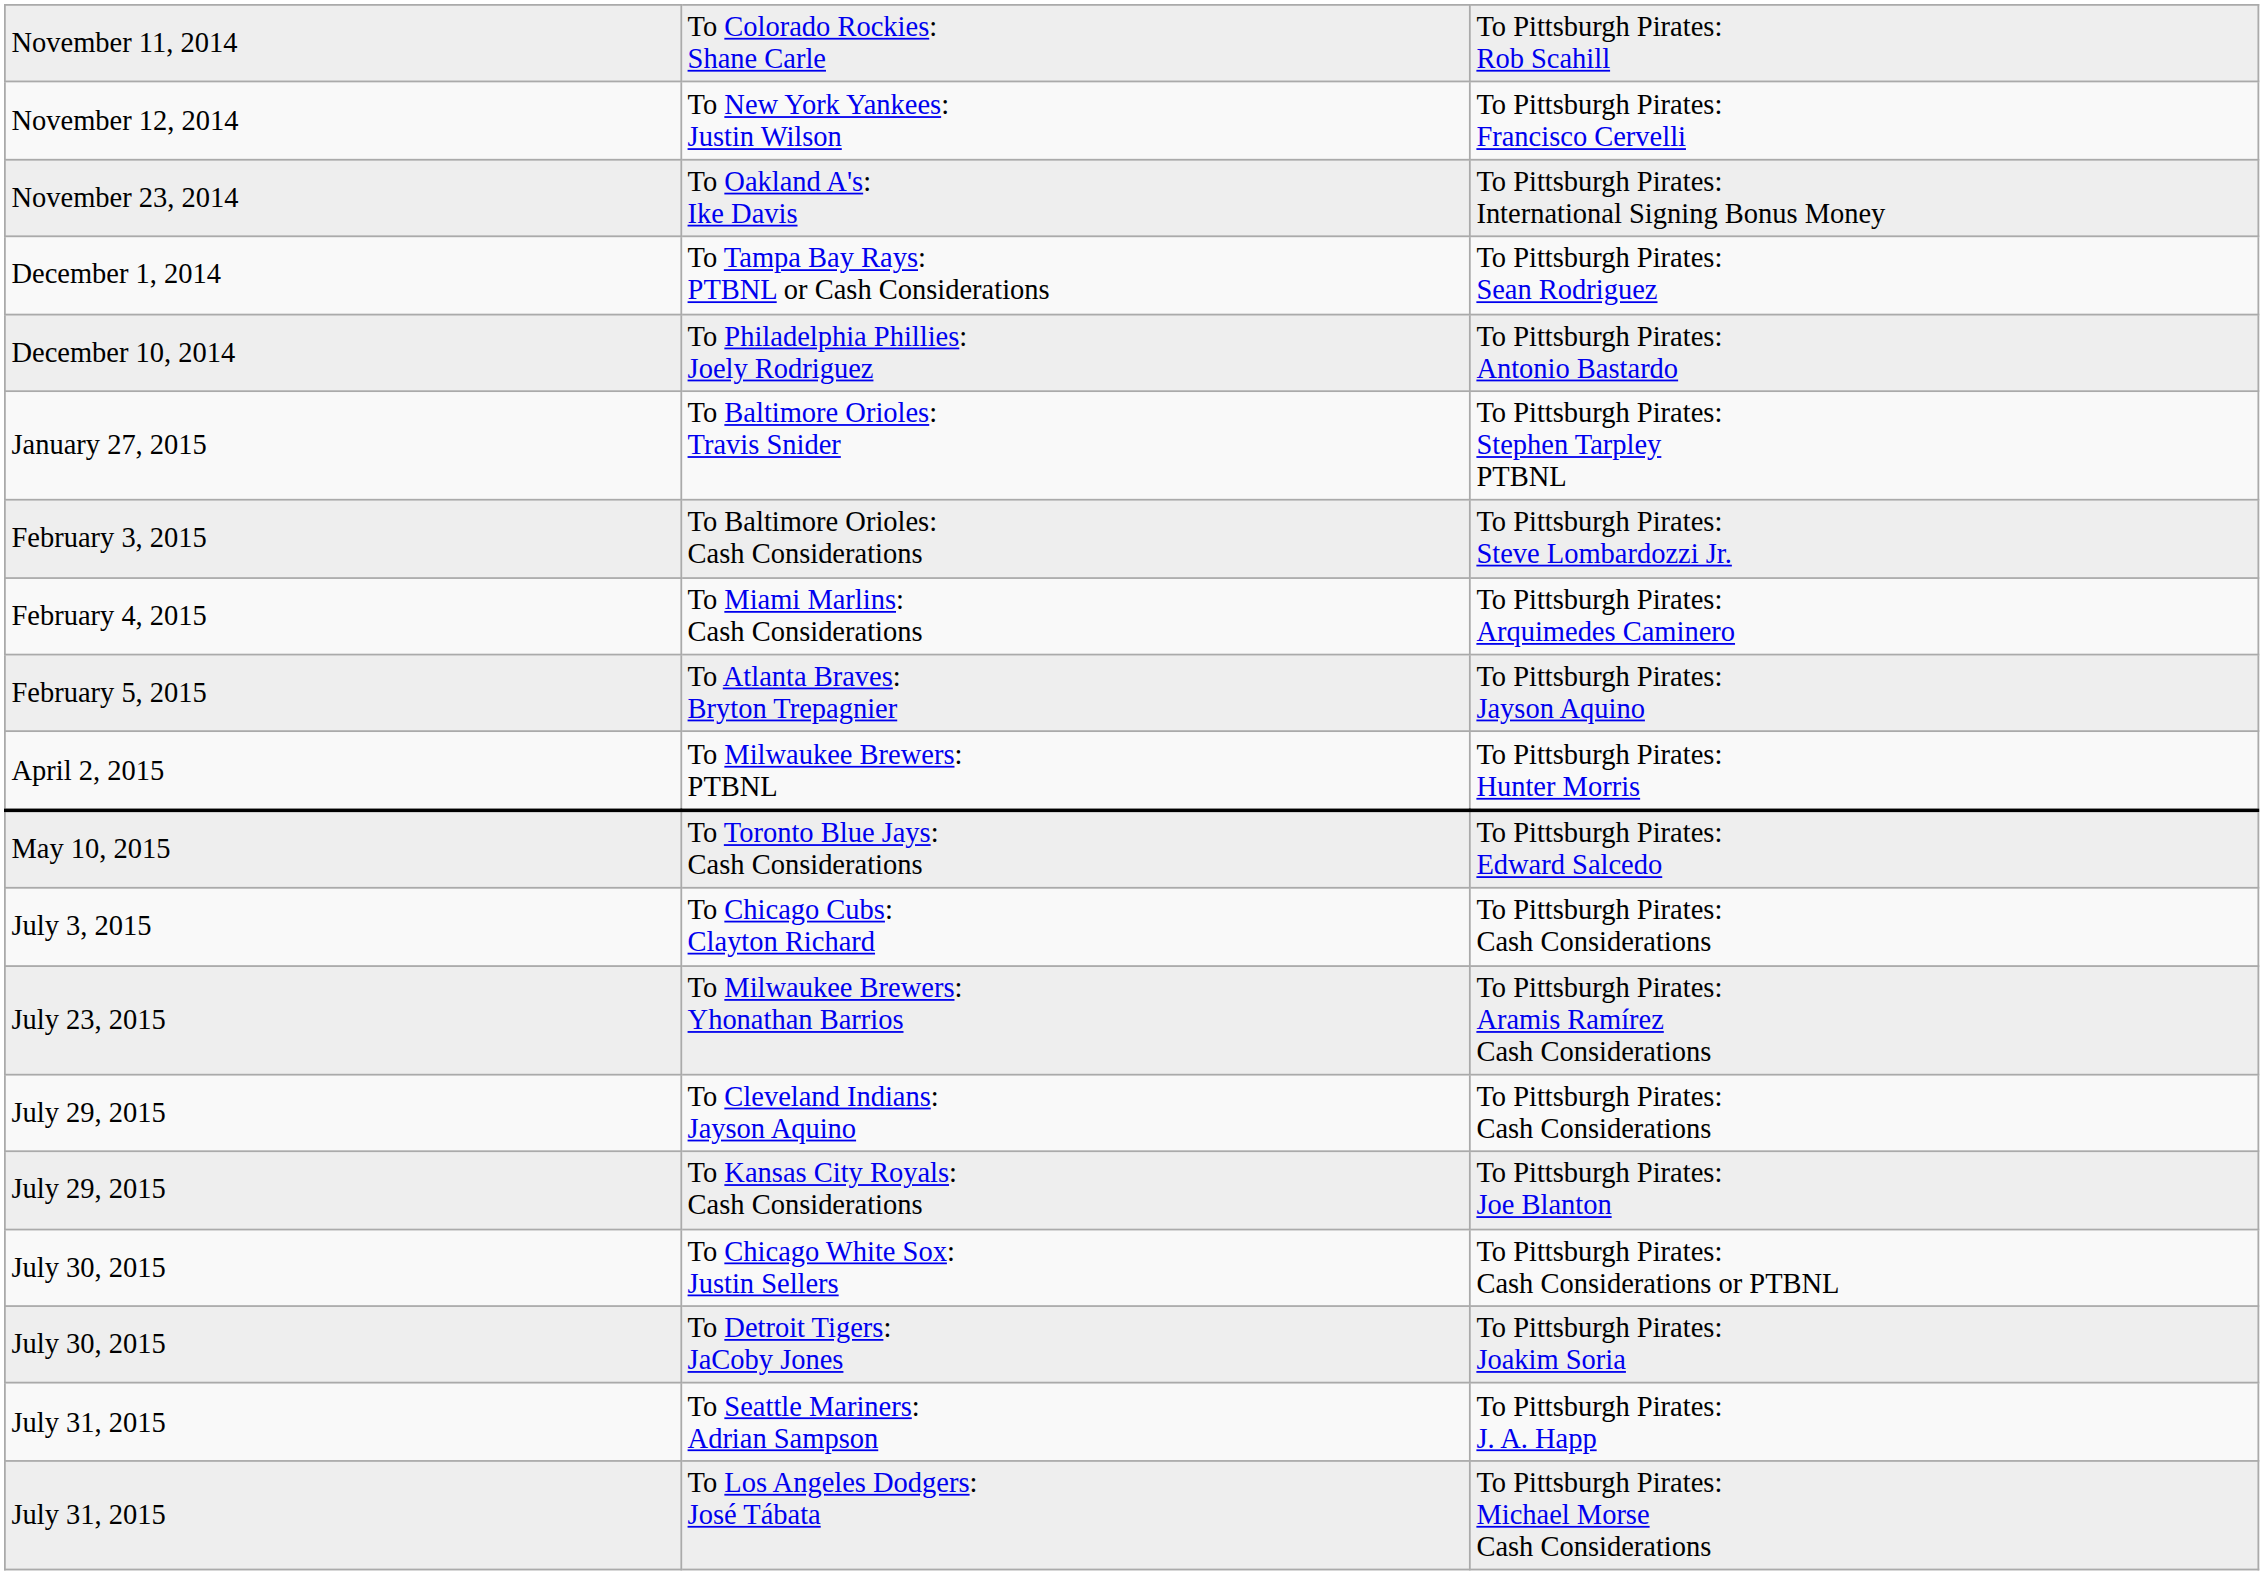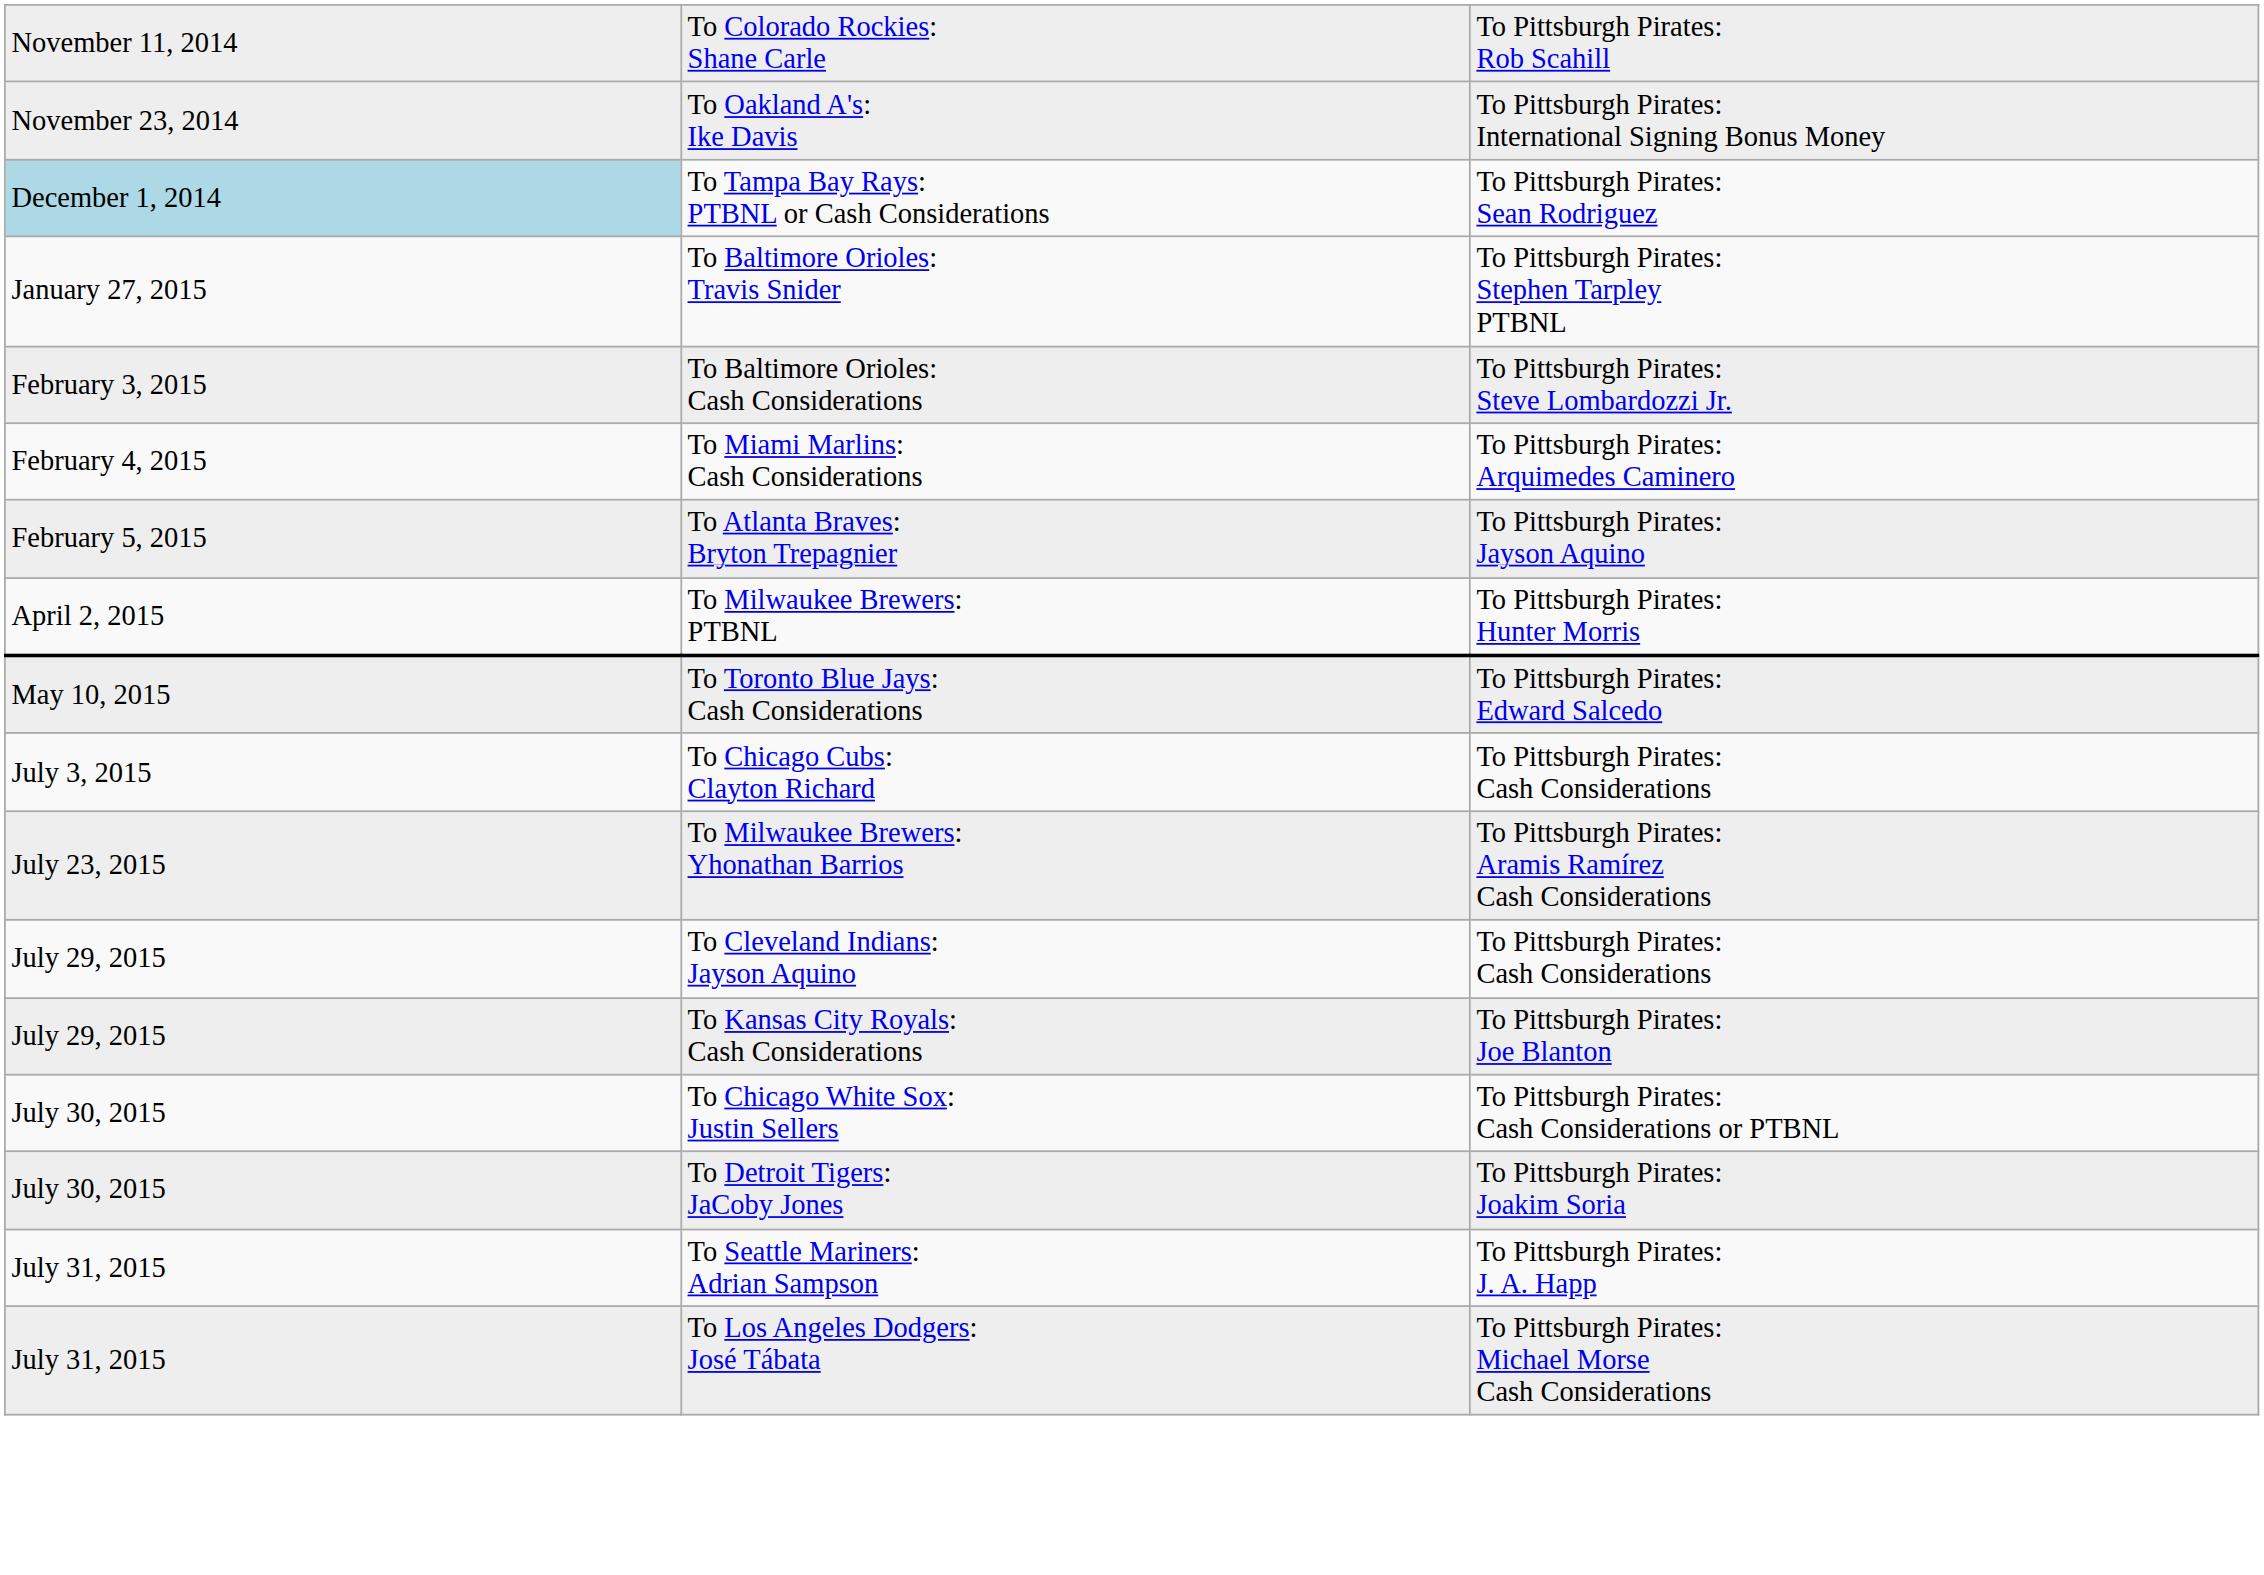- row: (818, 120)
(116, 274) no background -> (116, 197) lightblue background
- row: (827, 351)
